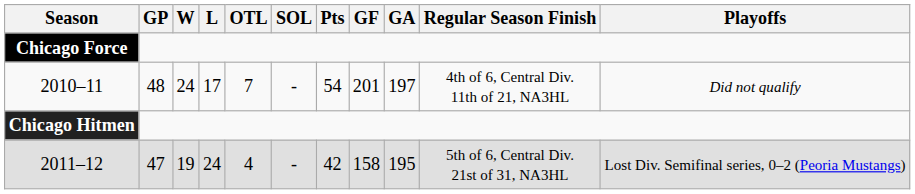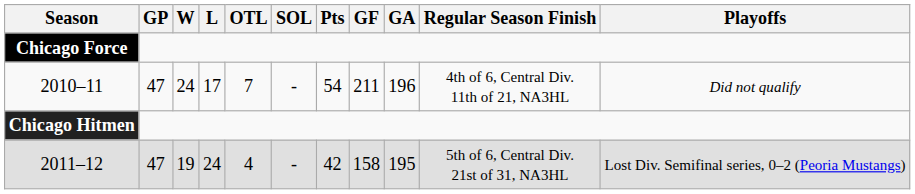(156, 86) 48 -> (156, 86) 47
(366, 86) 201 -> (366, 86) 211
(402, 86) 197 -> (402, 86) 196
